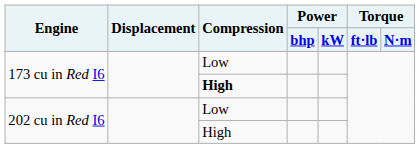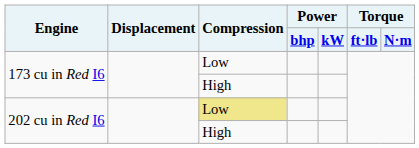(218, 85) bold -> (217, 85) normal
(215, 108) no background -> (215, 108) khaki background
